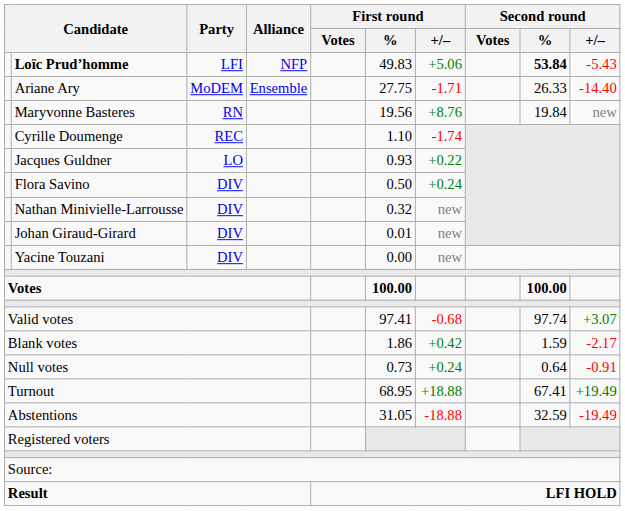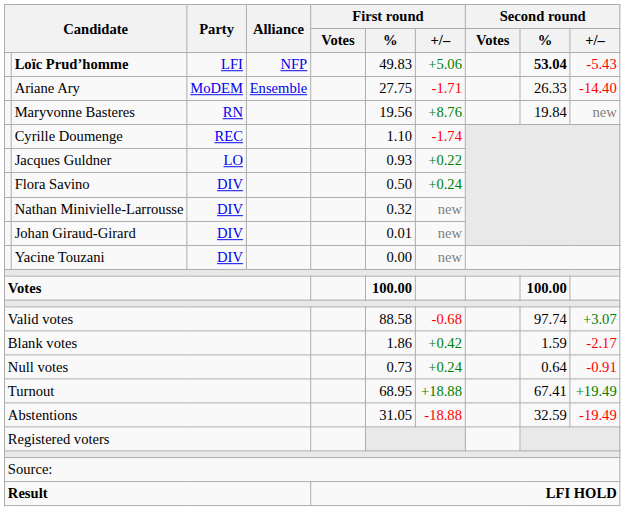(550, 64) 53.84 -> (550, 64) 53.04
(396, 318) 97.41 -> (396, 318) 88.58
